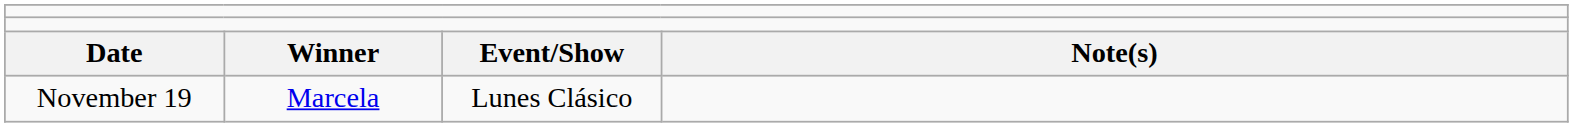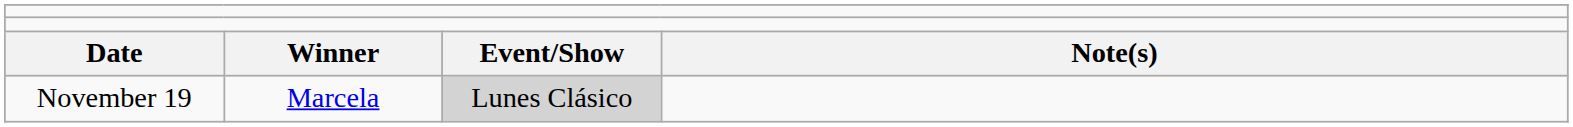(552, 97) no background -> (552, 97) lightgrey background
